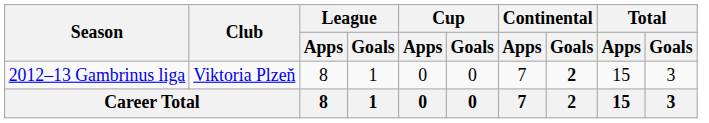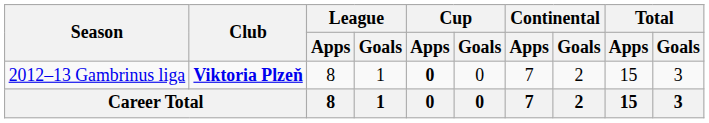(244, 74) normal -> (248, 74) bold
(423, 74) normal -> (430, 74) bold
(572, 74) bold -> (579, 74) normal
